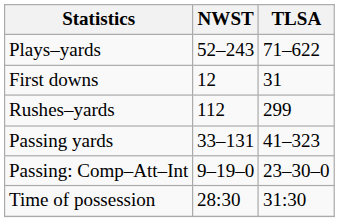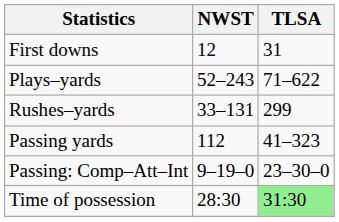rows swapped: (54, 80) <-> (55, 49)
(211, 110) 112 -> (226, 110) 33–131
(226, 140) 33–131 -> (211, 140) 112
(285, 200) no background -> (285, 200) lightgreen background
